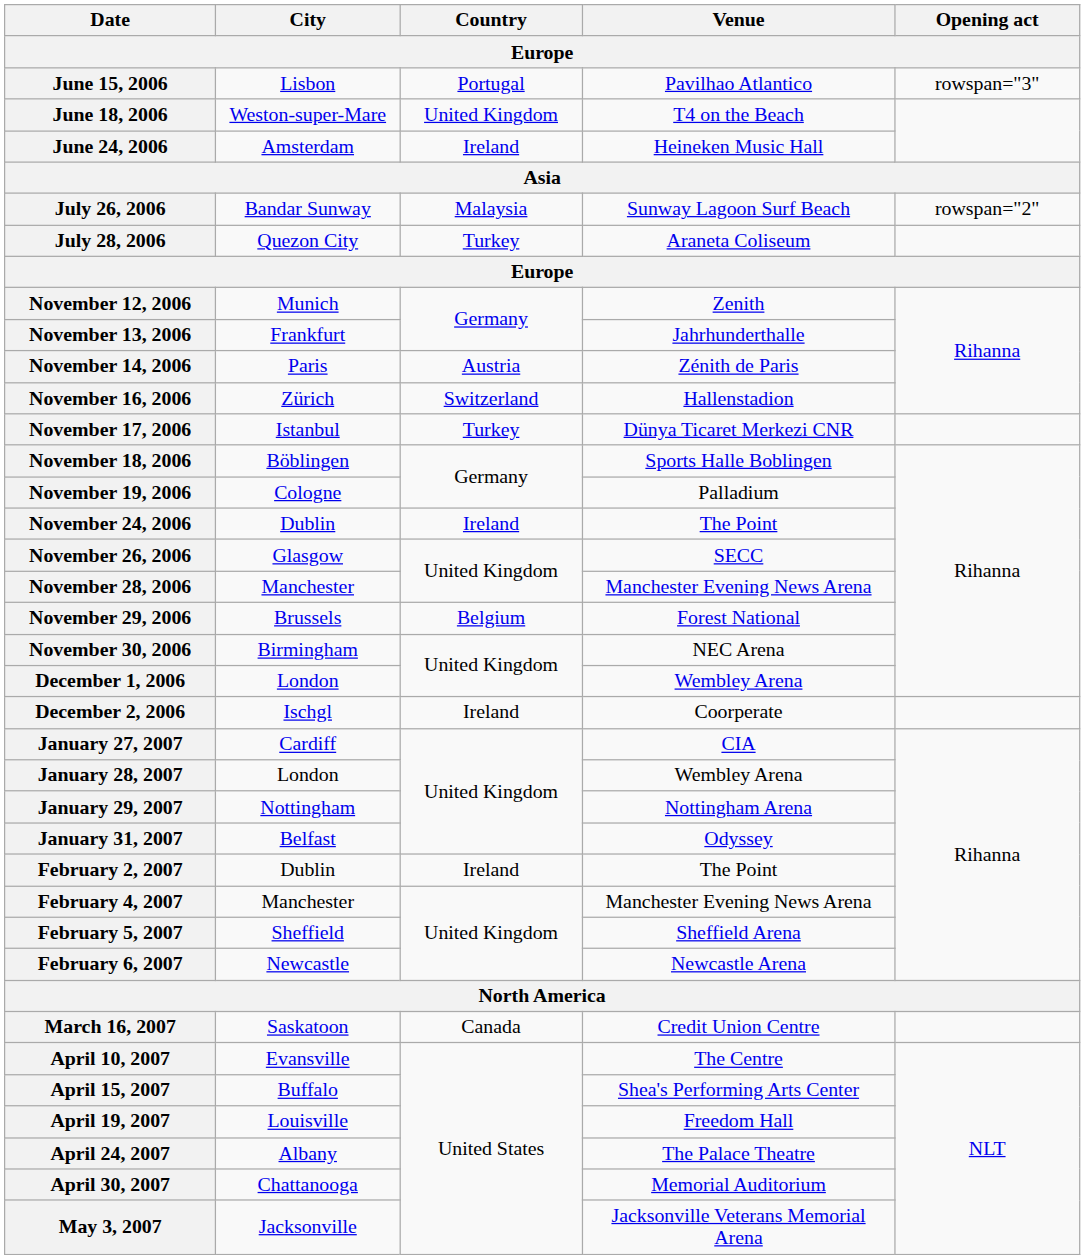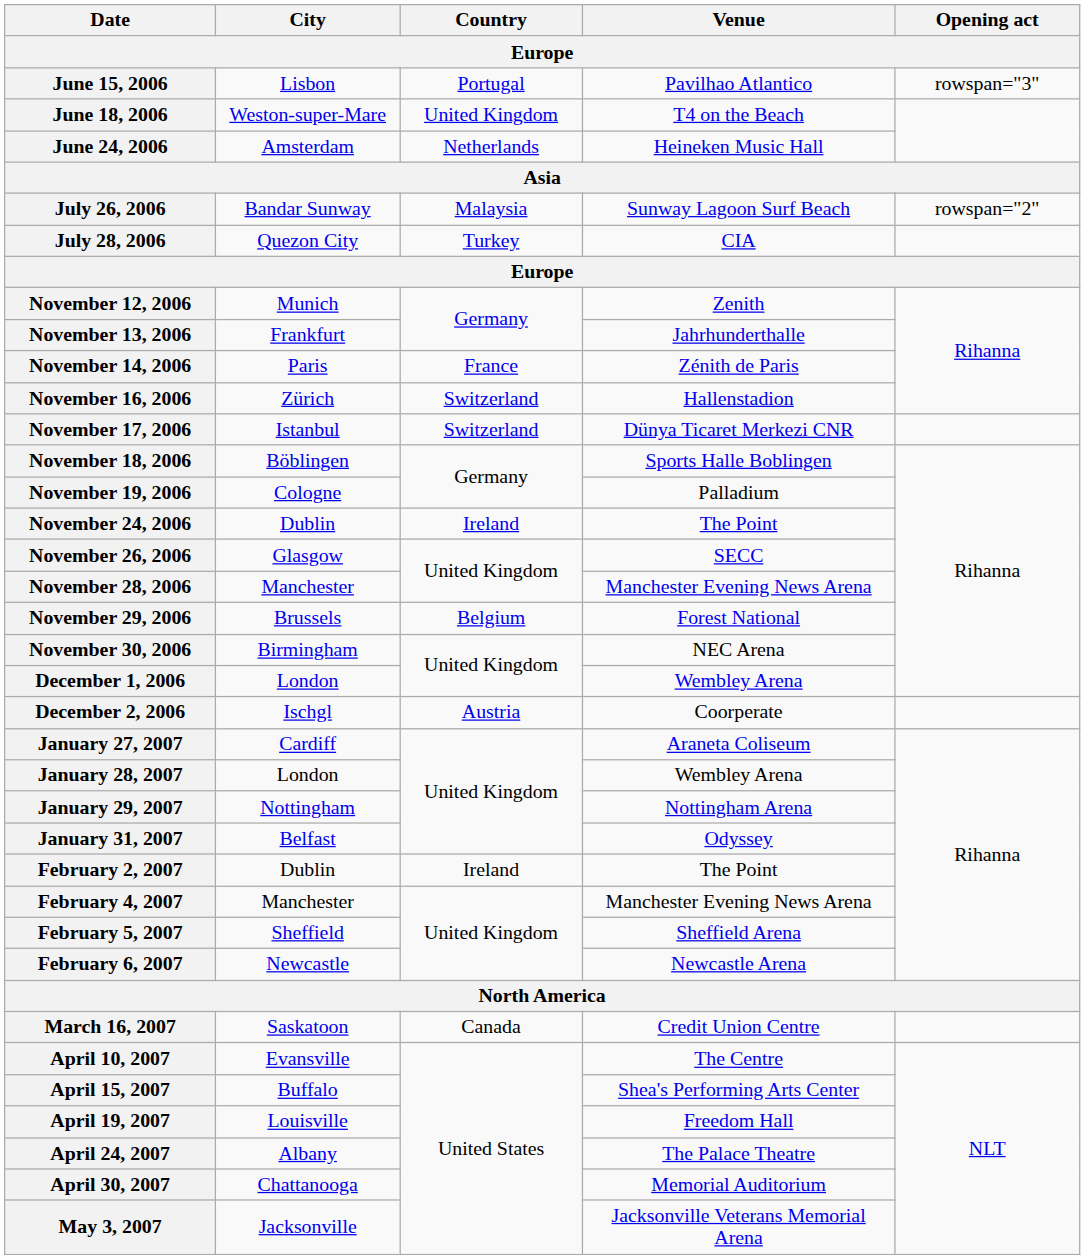(491, 146) Ireland -> (491, 146) Netherlands
(739, 240) Araneta Coliseum -> (739, 240) CIA
(491, 366) Austria -> (491, 366) France
(491, 429) Turkey -> (491, 429) Switzerland
(491, 712) Ireland -> (491, 712) Austria
(739, 743) CIA -> (739, 743) Araneta Coliseum
